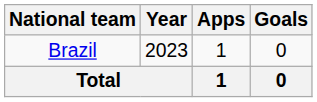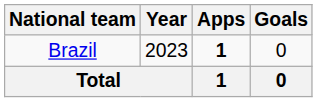(221, 50) normal -> (221, 50) bold
